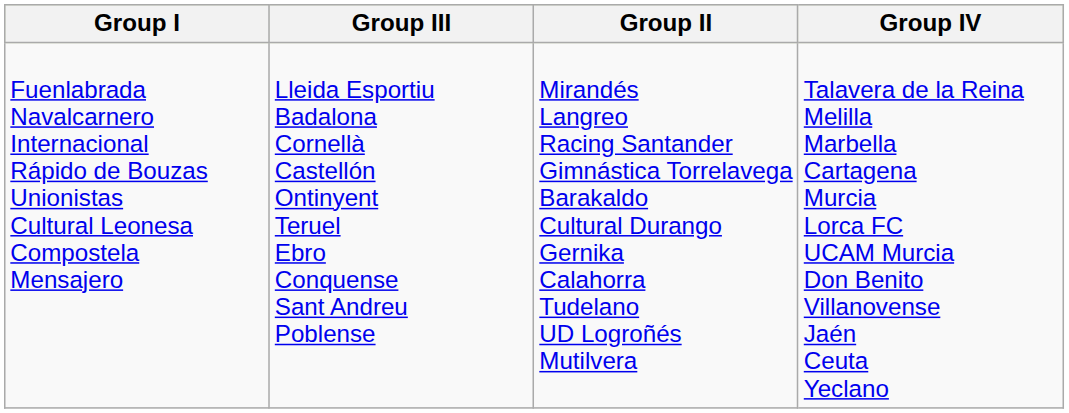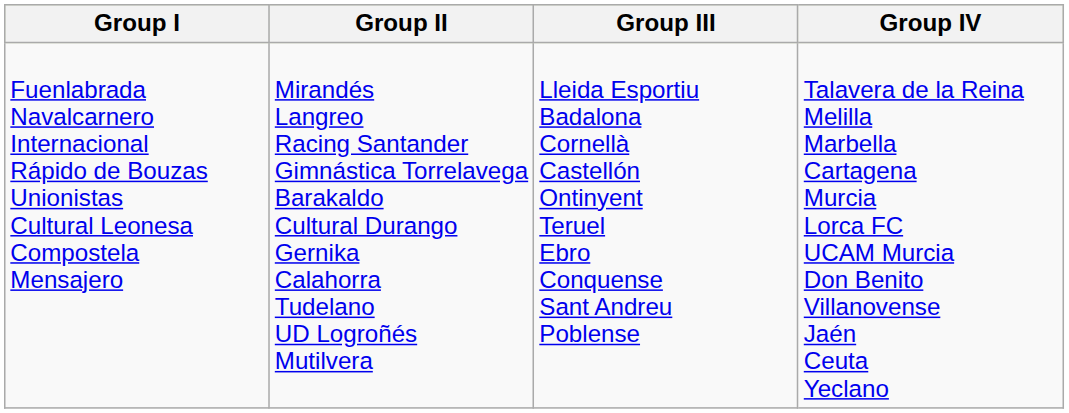columns swapped: (666, 23) <-> (401, 23)
